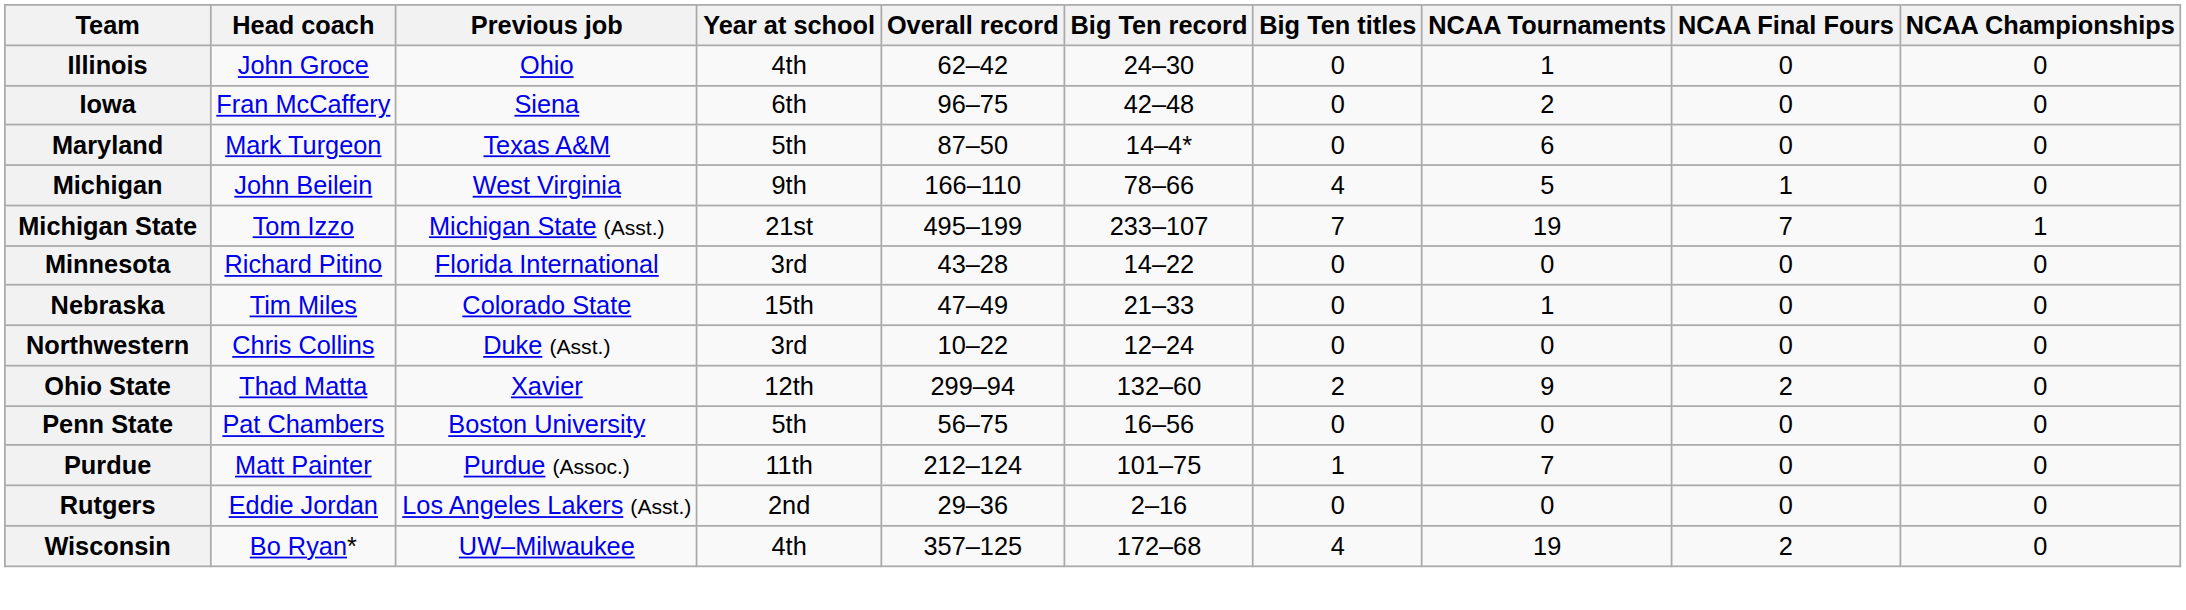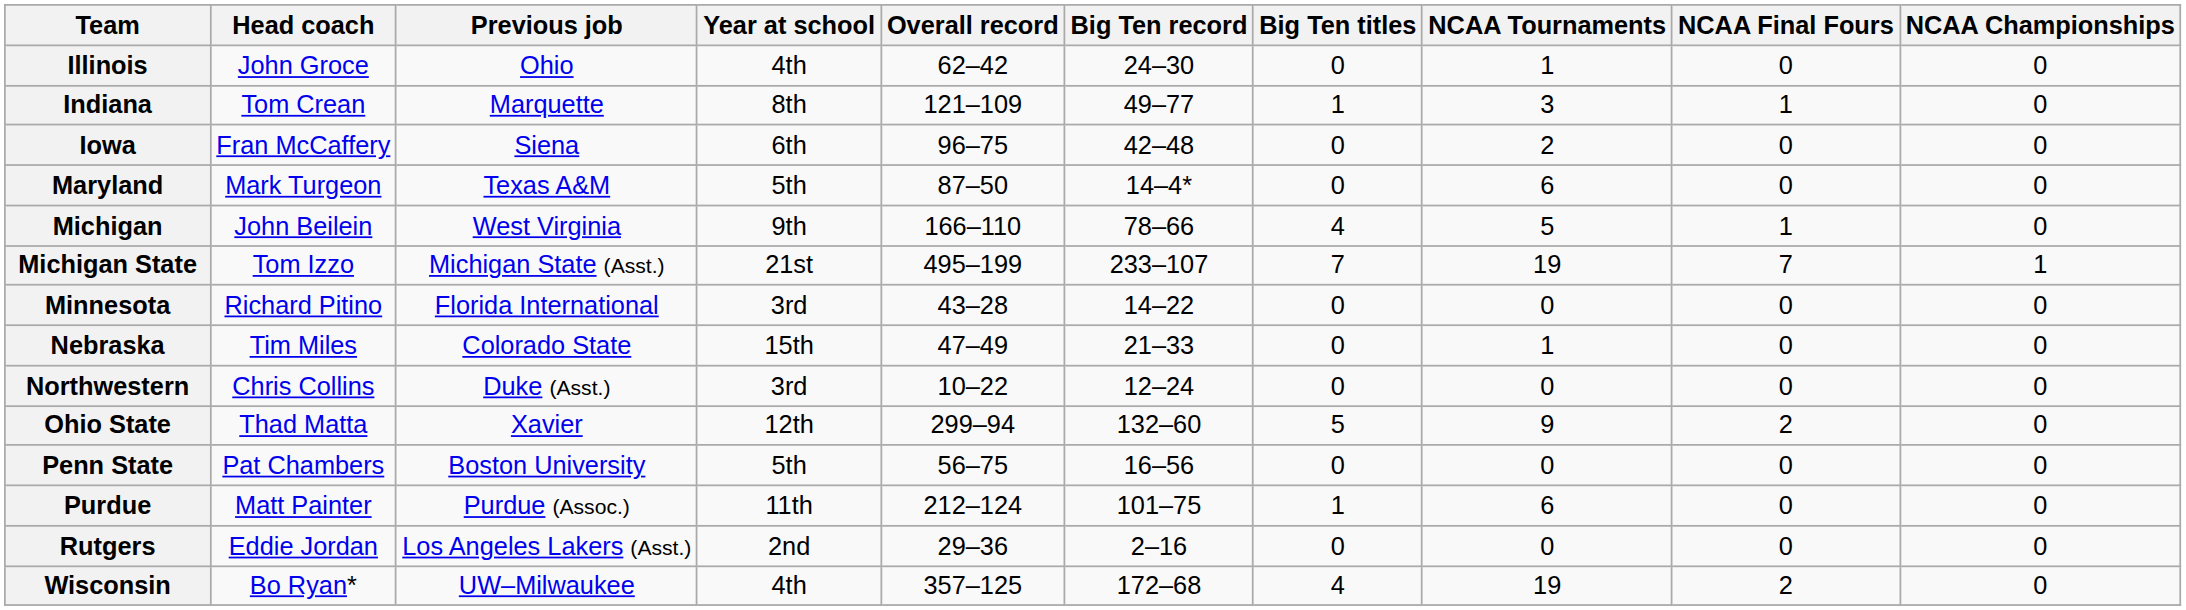+ row: (108, 105)
(1338, 386) 2 -> (1338, 426) 5
(1547, 466) 7 -> (1547, 506) 6
